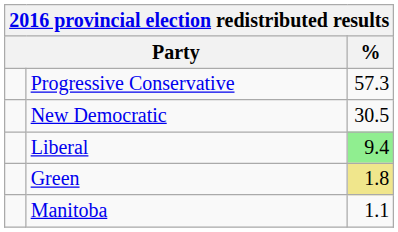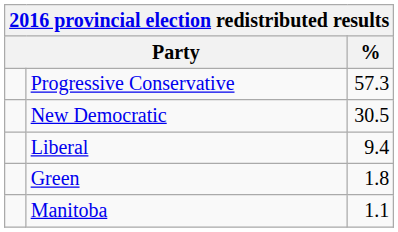(377, 147) lightgreen background -> (377, 147) no background
(377, 178) khaki background -> (377, 178) no background
